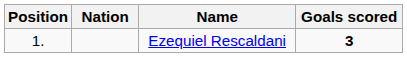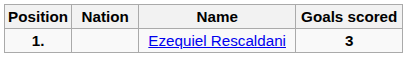(38, 41) normal -> (38, 41) bold
